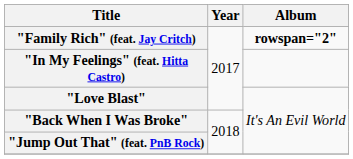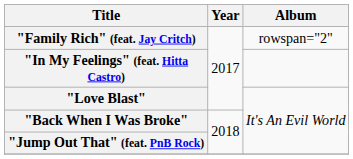(296, 37) bold -> (296, 37) normal
